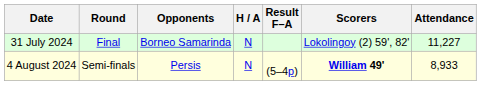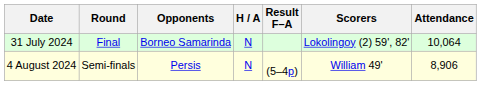(444, 42) 11,227 -> (444, 42) 10,064
(357, 65) bold -> (357, 65) normal
(444, 65) 8,933 -> (444, 65) 8,906
